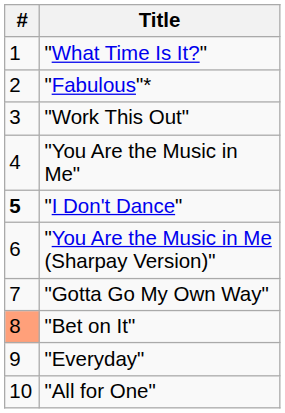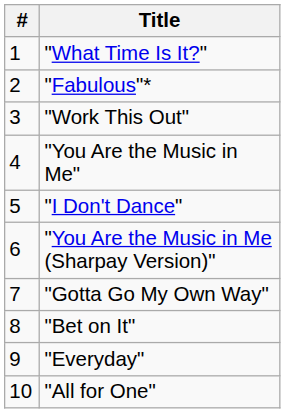(15, 206) bold -> (15, 206) normal
(15, 326) lightsalmon background -> (15, 326) no background
